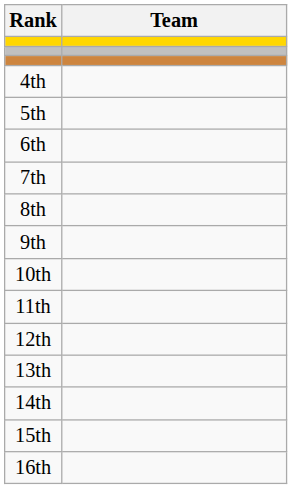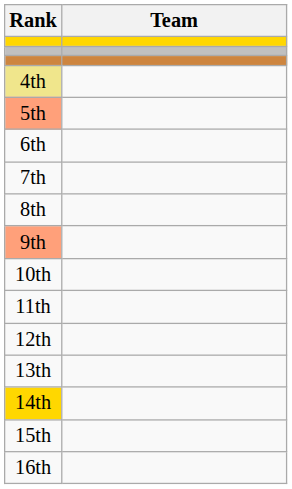(33, 80) no background -> (33, 80) khaki background
(33, 113) no background -> (33, 113) lightsalmon background
(33, 242) no background -> (33, 242) lightsalmon background
(33, 403) no background -> (33, 403) gold background
